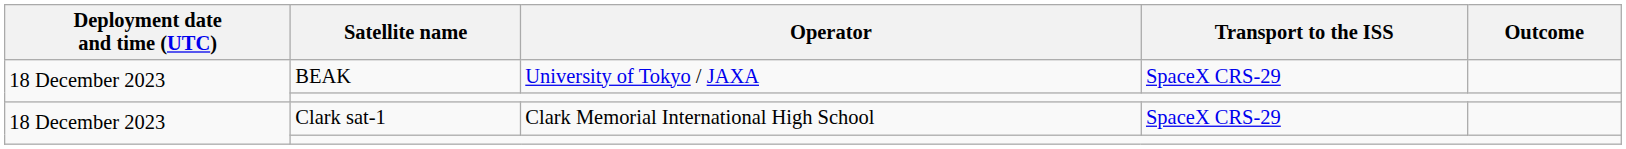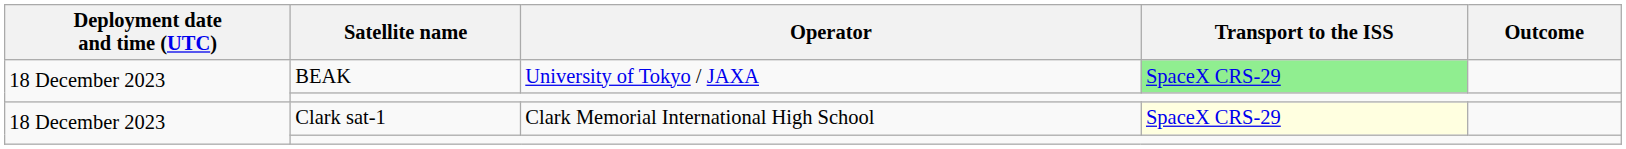(1213, 76) no background -> (1213, 76) lightgreen background
(1213, 118) no background -> (1213, 118) lightyellow background
